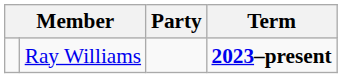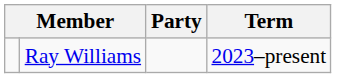(272, 55) bold -> (269, 55) normal
